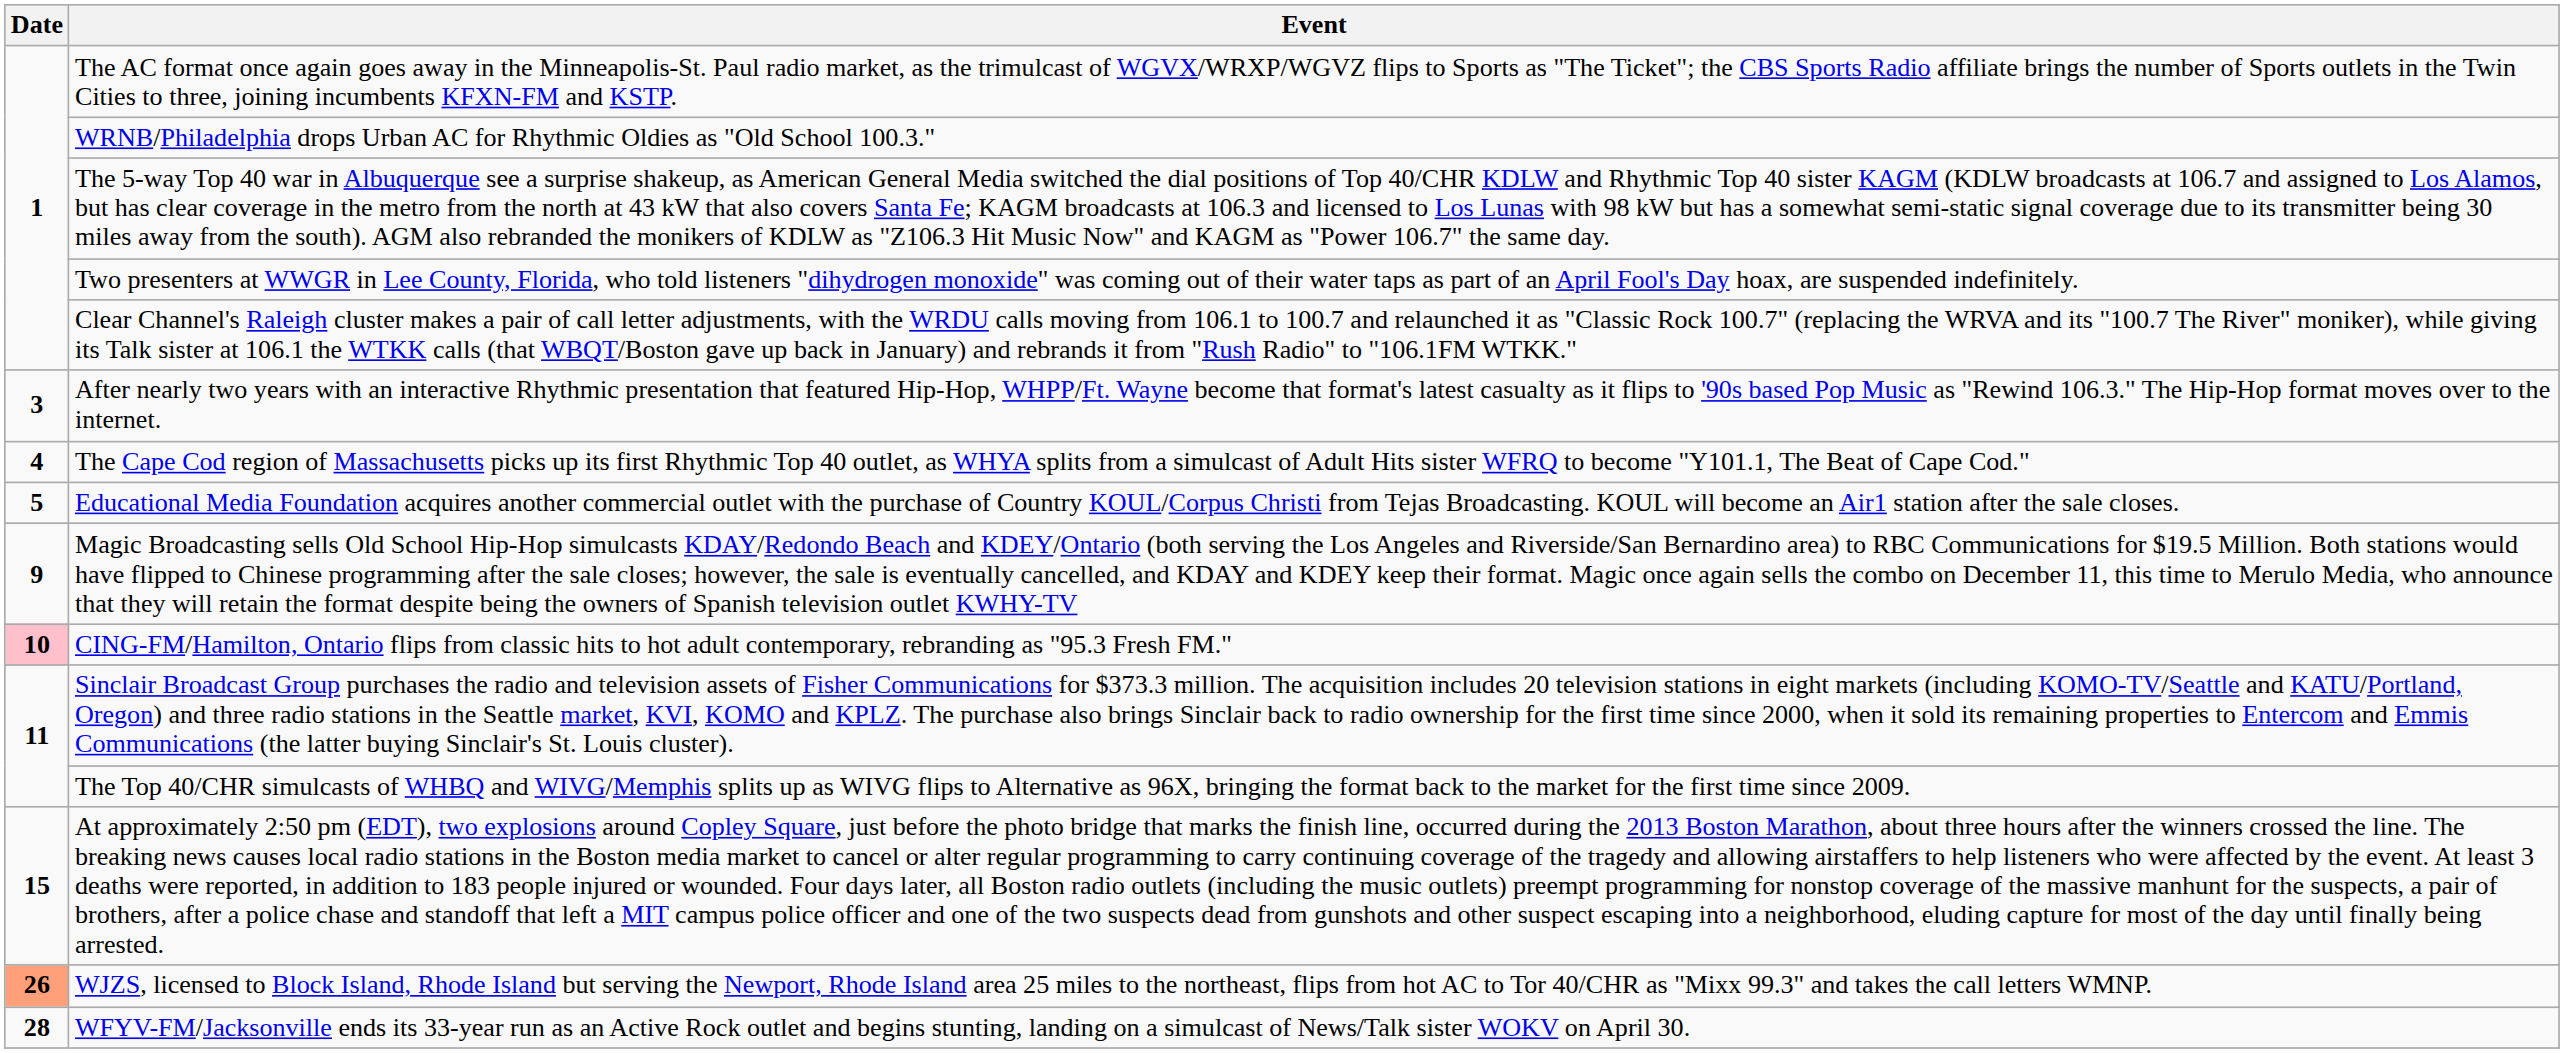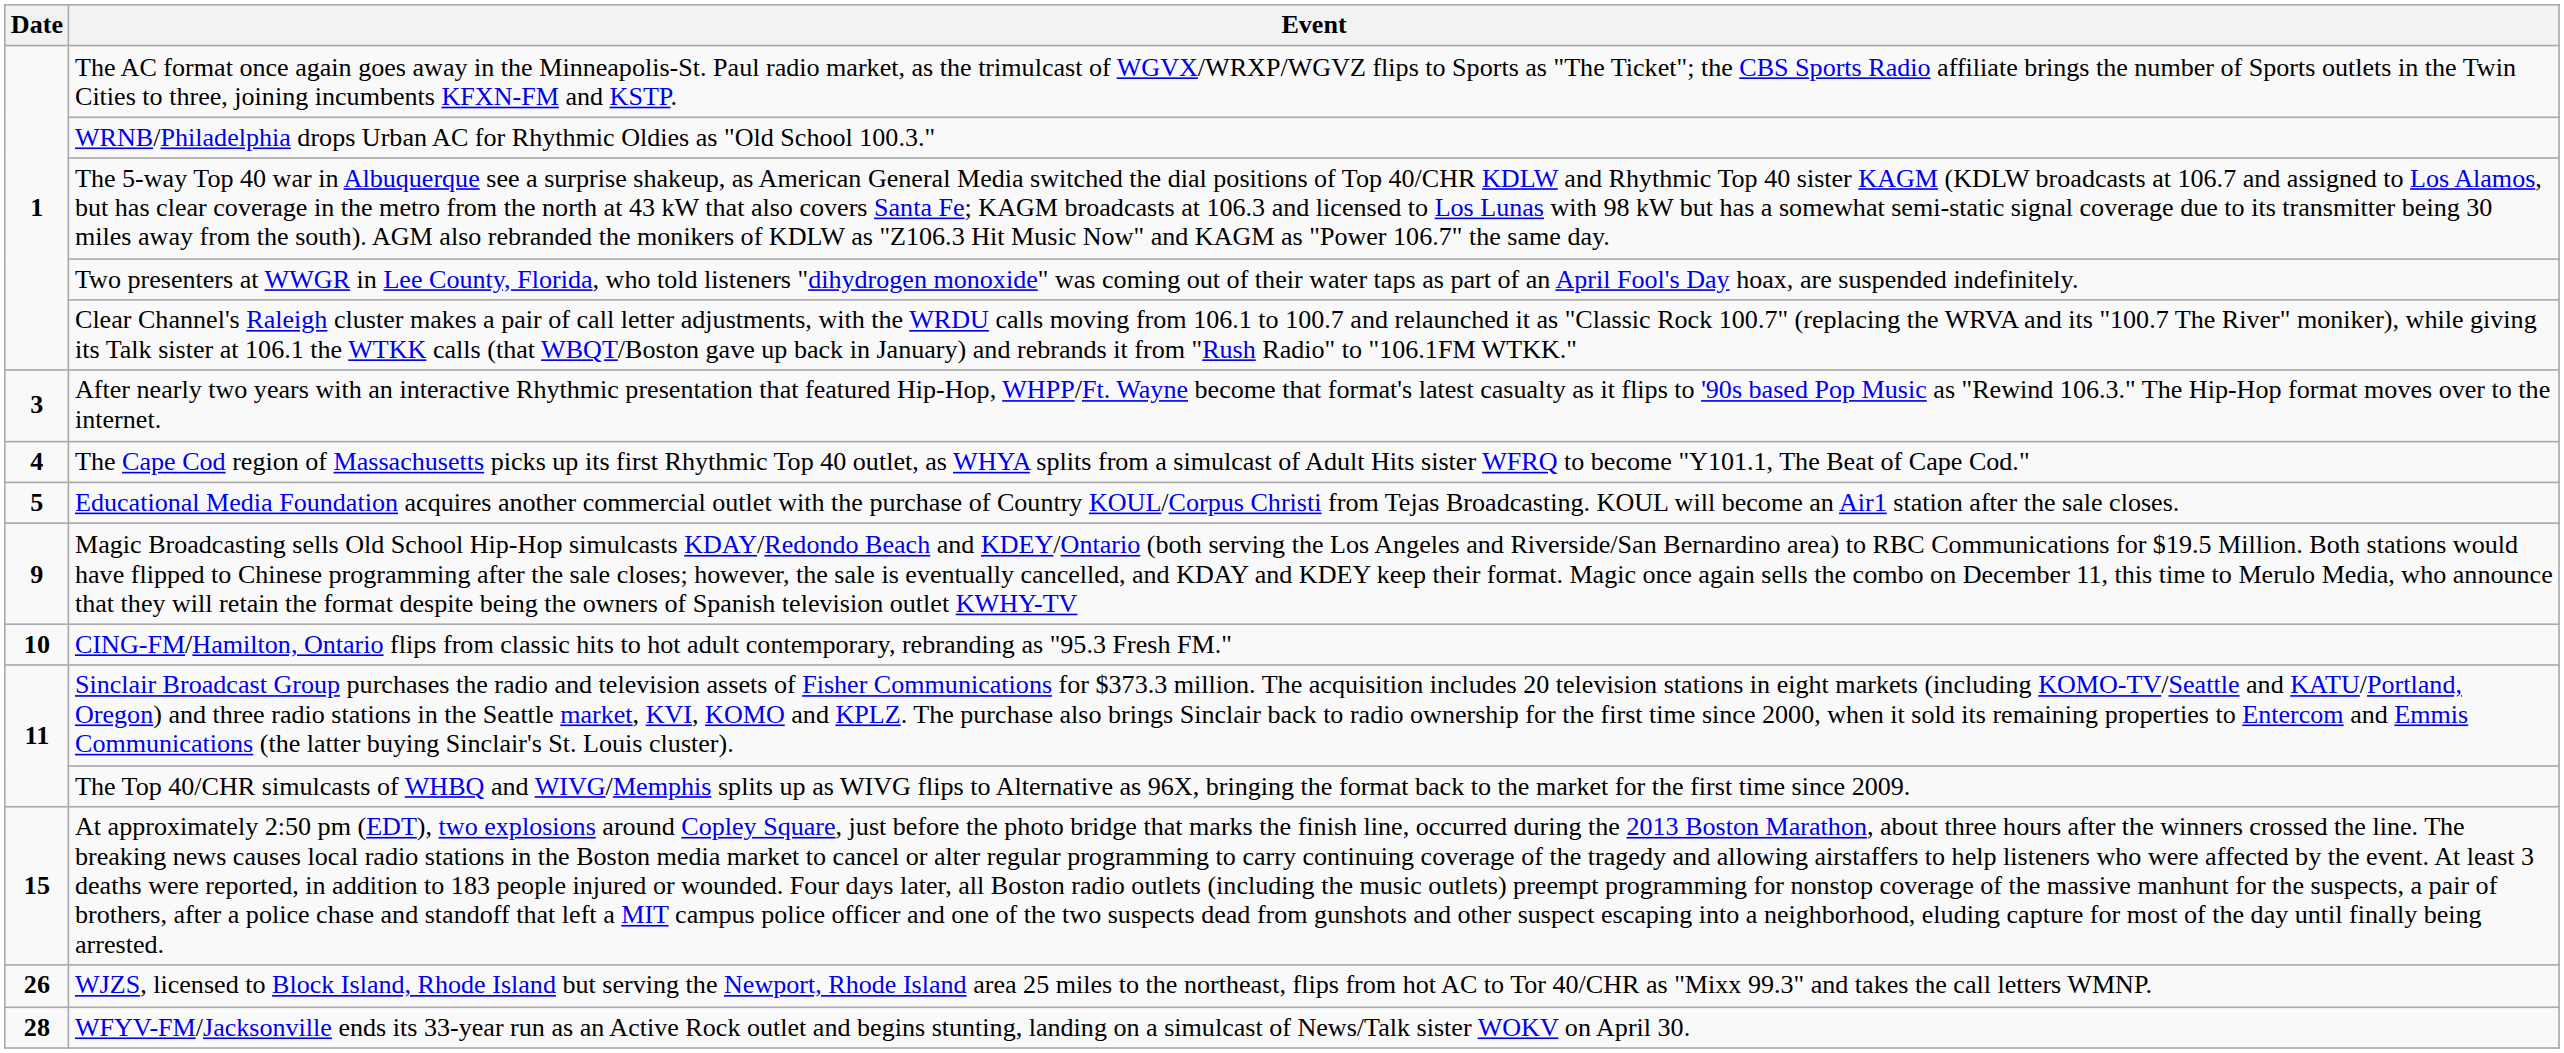(37, 644) pink background -> (37, 644) no background
(37, 985) lightsalmon background -> (37, 985) no background
